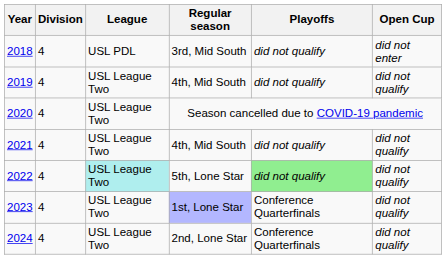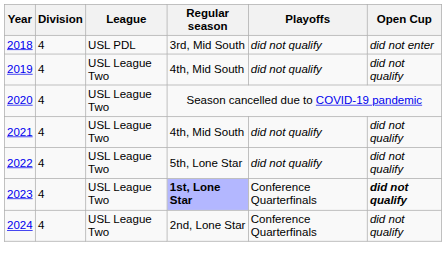(120, 176) paleturquoise background -> (120, 163) no background
(289, 176) lightgreen background -> (286, 163) no background
(207, 207) normal -> (195, 194) bold
(393, 207) normal -> (389, 194) bold
